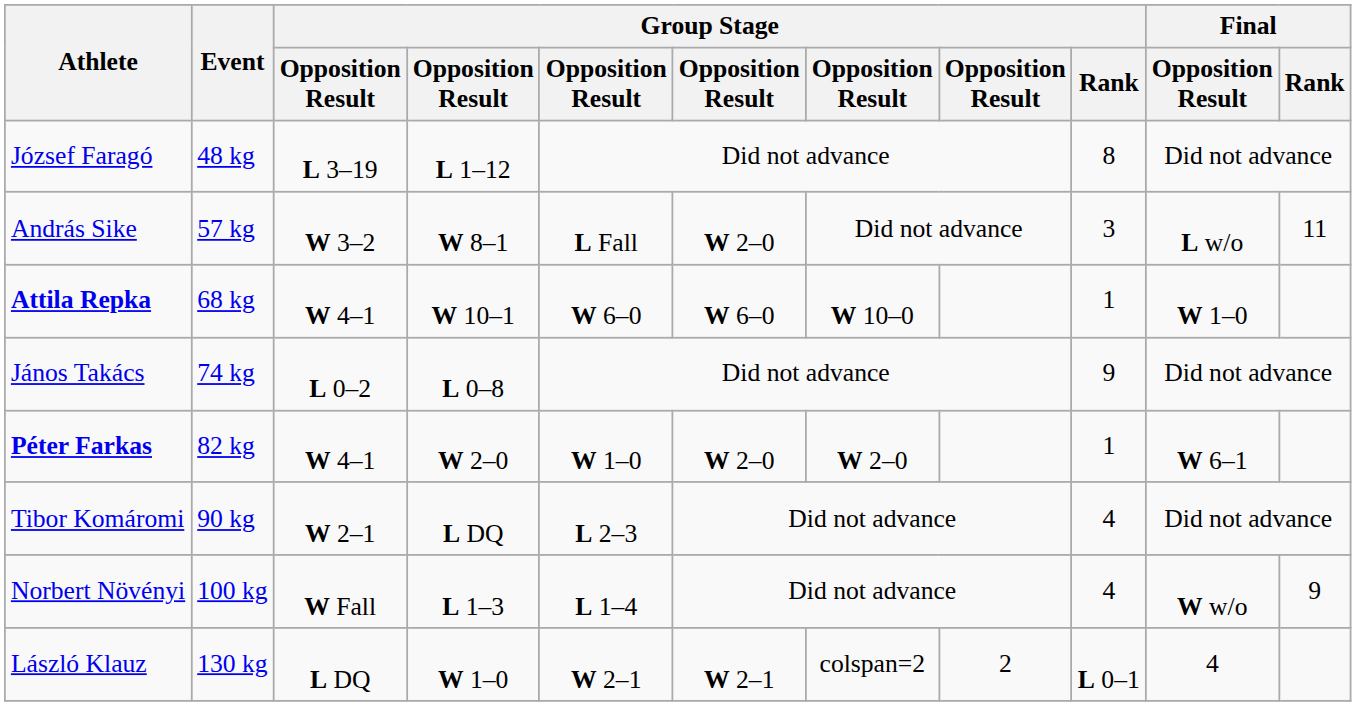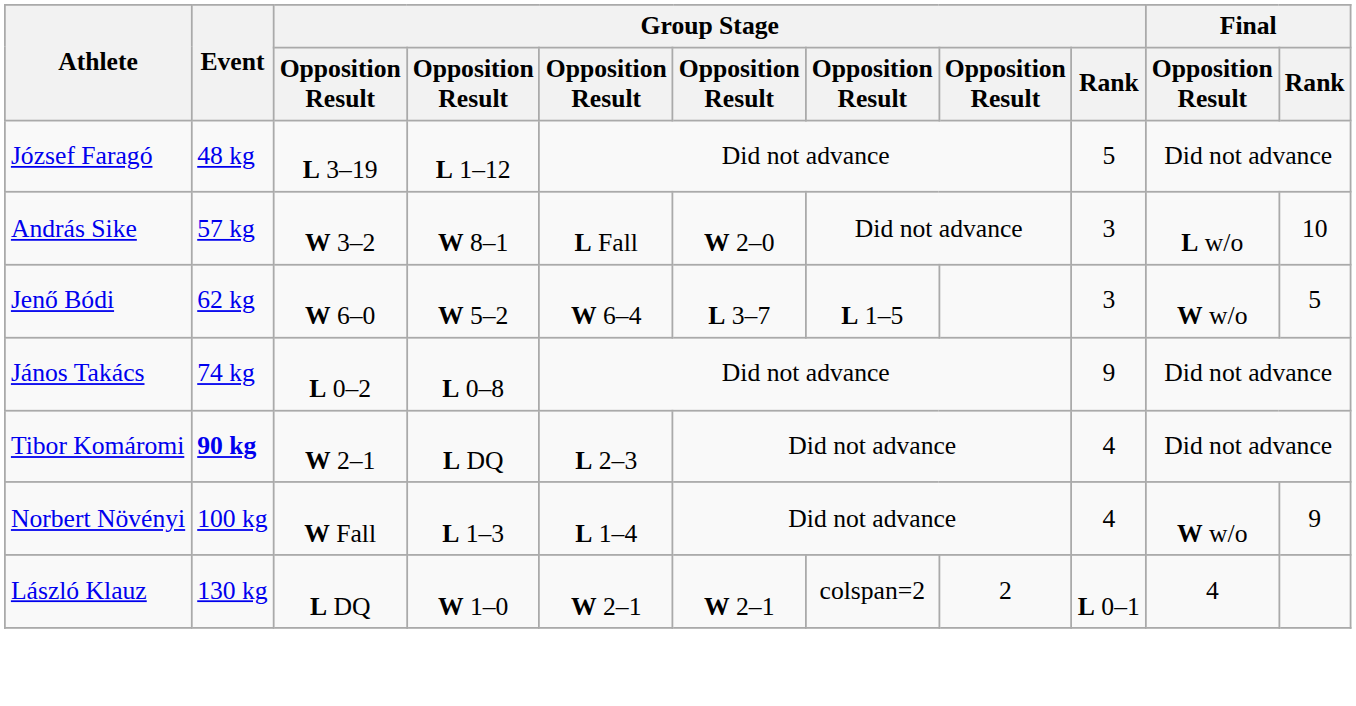(1109, 155) 8 -> (1109, 155) 5
(1315, 228) 11 -> (1315, 228) 10
+ row: (62, 301)
- row: (81, 301)
- row: (81, 446)
(226, 518) normal -> (227, 446) bold
